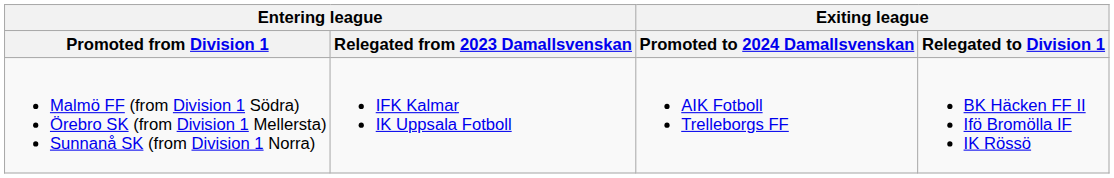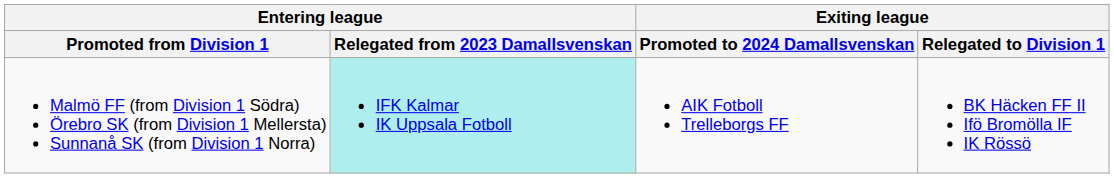(483, 115) no background -> (483, 115) paleturquoise background
